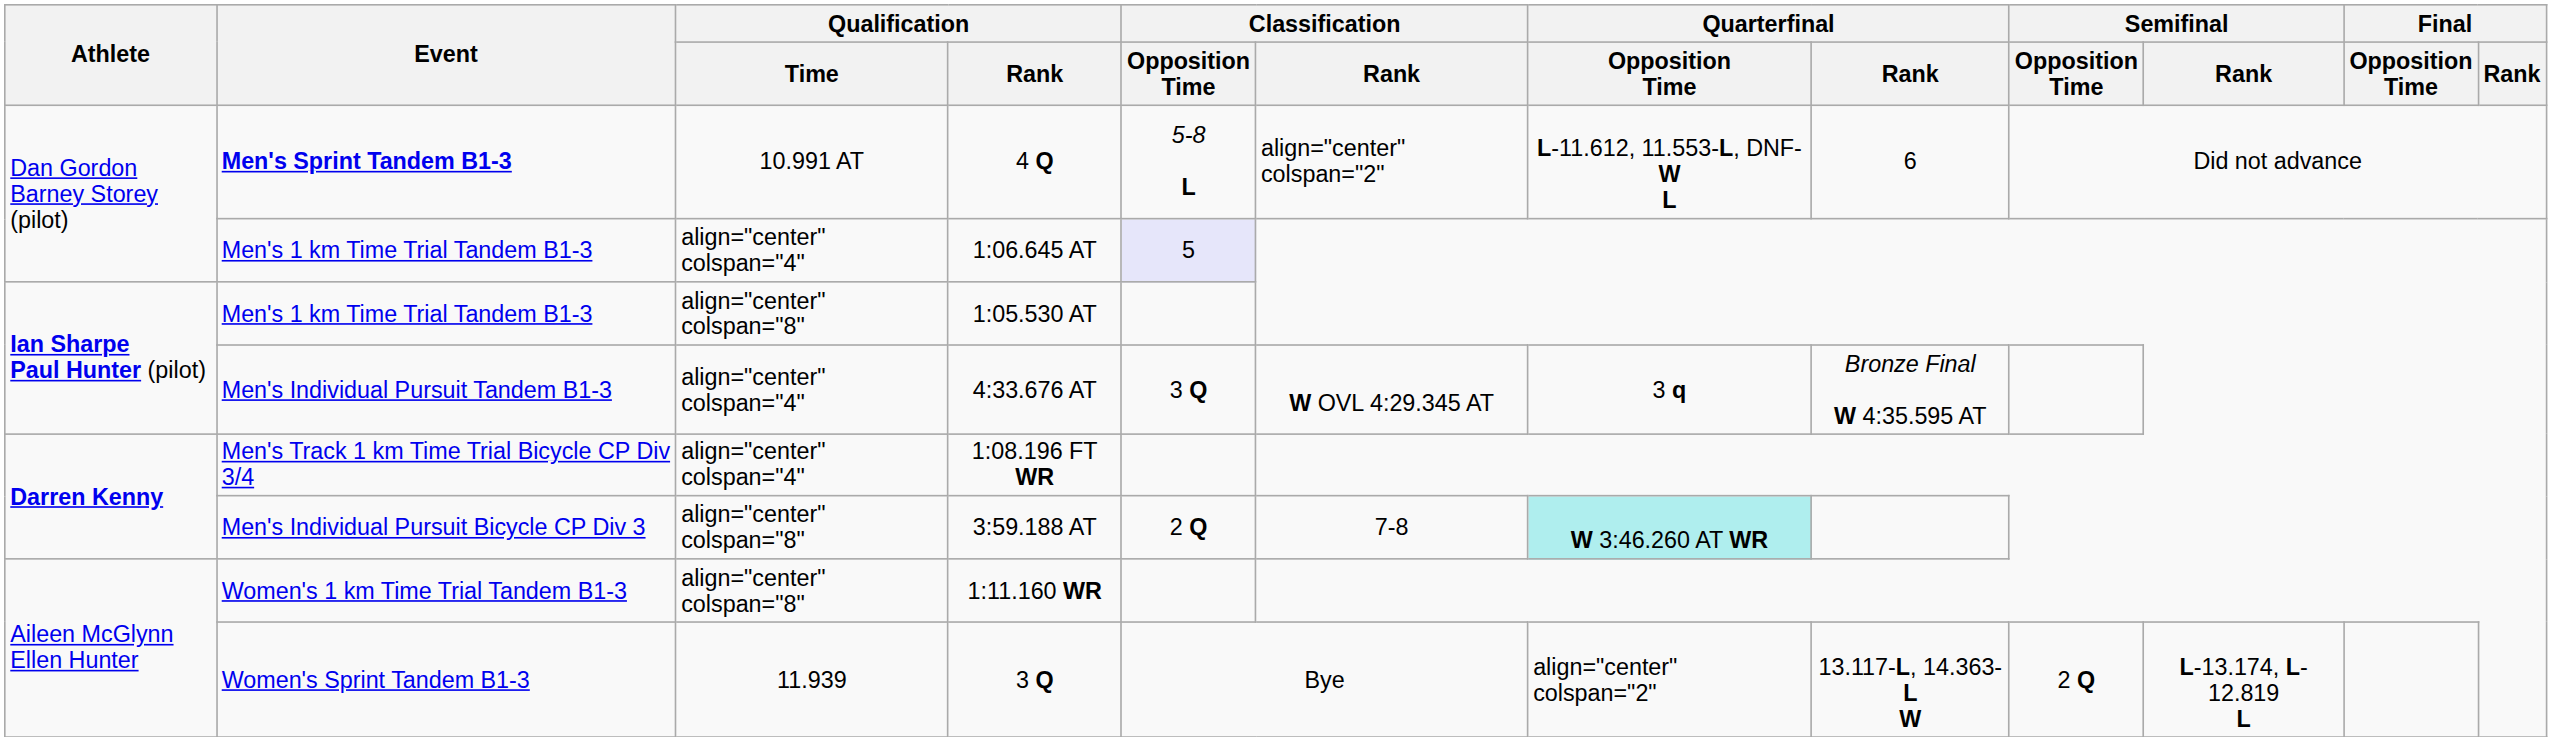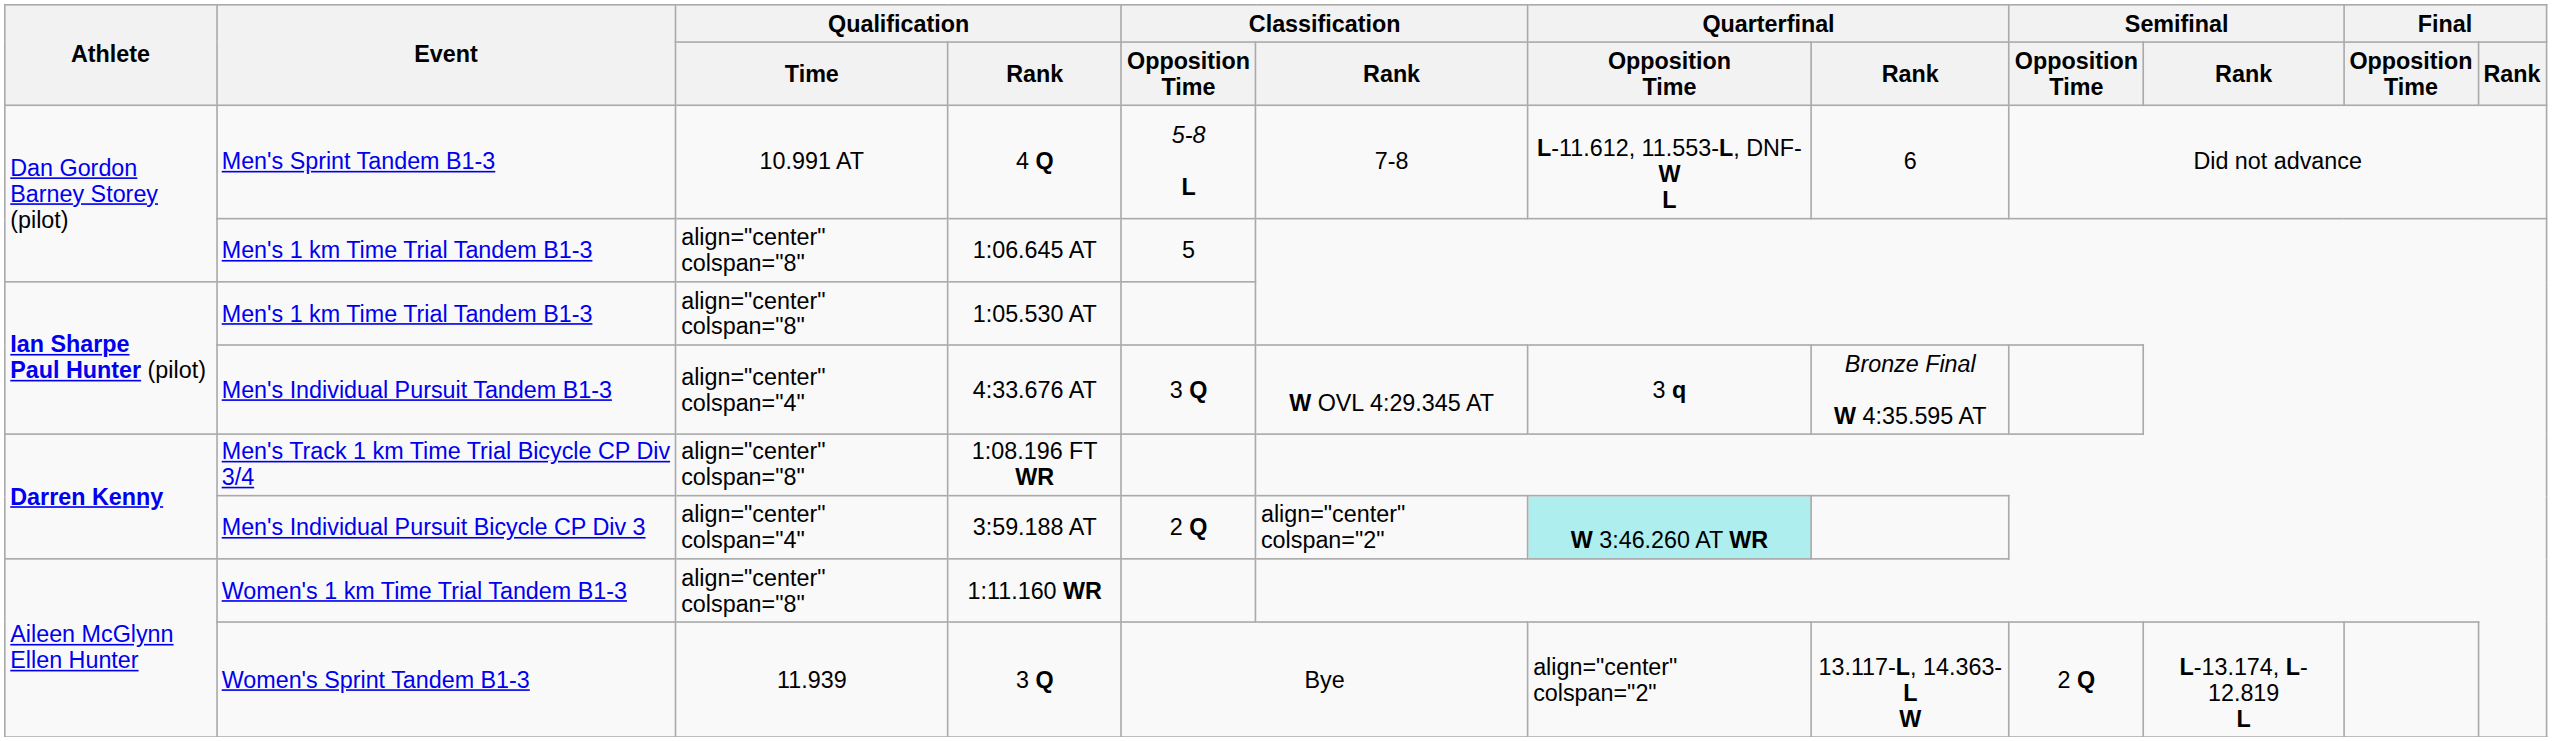(367, 162) bold -> (358, 162) normal
(1333, 162) align="center" colspan="2" -> (1392, 162) 7-8
(753, 251) align="center" colspan="4" -> (753, 251) align="center" colspan="8"
(1189, 251) lavender background -> (1189, 251) no background
(753, 465) align="center" colspan="4" -> (753, 465) align="center" colspan="8"
(753, 528) align="center" colspan="8" -> (753, 528) align="center" colspan="4"
(1392, 528) 7-8 -> (1333, 528) align="center" colspan="2"
